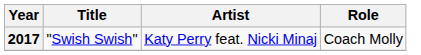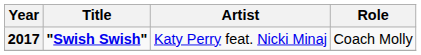(92, 38) normal -> (97, 38) bold
